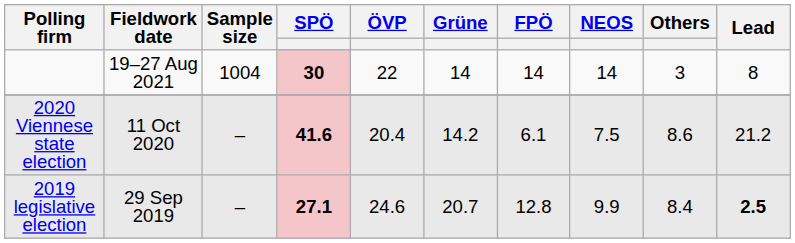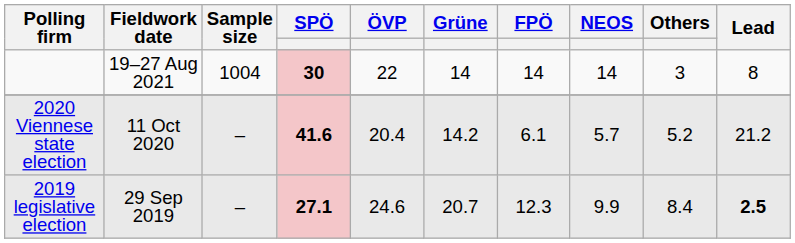(607, 135) 7.5 -> (607, 135) 5.7
(680, 135) 8.6 -> (680, 135) 5.2
(534, 207) 12.8 -> (534, 207) 12.3
